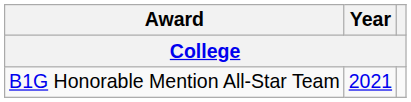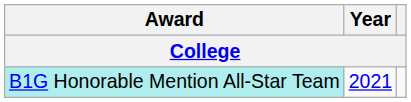(174, 81) no background -> (174, 81) paleturquoise background
